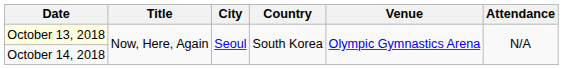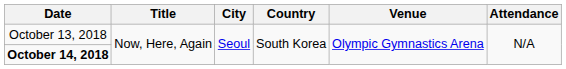(56, 34) lightyellow background -> (58, 34) no background
(56, 54) normal -> (58, 54) bold
